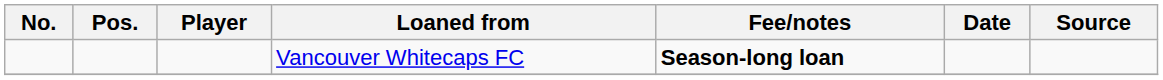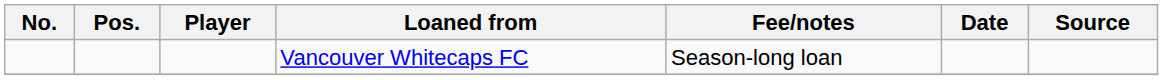(752, 57) bold -> (757, 57) normal
